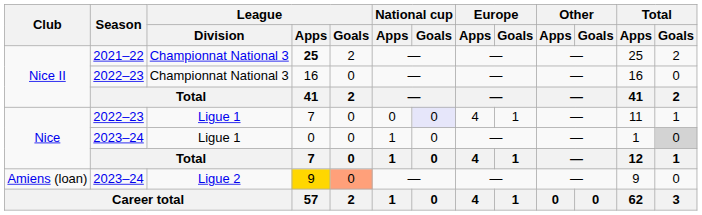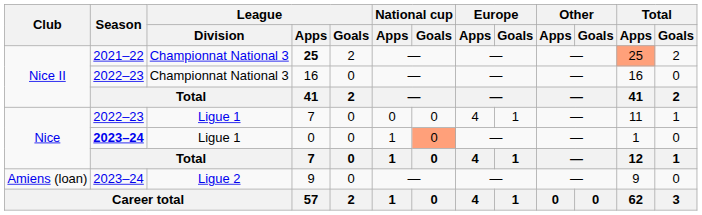(636, 55) no background -> (636, 55) lightsalmon background
(434, 117) lavender background -> (434, 117) no background
(119, 138) normal -> (119, 138) bold
(434, 138) no background -> (434, 138) lightsalmon background
(676, 138) lightgrey background -> (676, 138) no background
(311, 179) gold background -> (311, 179) no background
(351, 179) lightsalmon background -> (351, 179) no background
